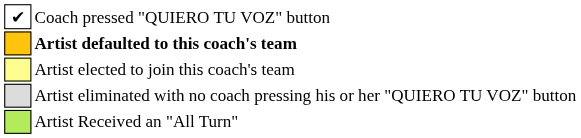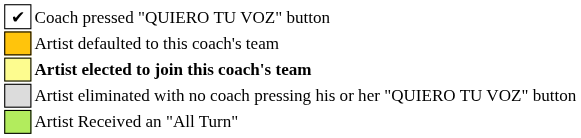(166, 43) bold -> (157, 43) normal
(165, 69) normal -> (173, 69) bold
